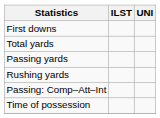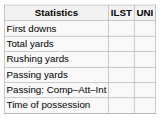rows swapped: (38, 74) <-> (37, 59)
